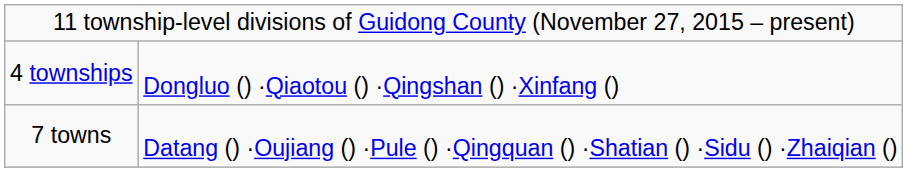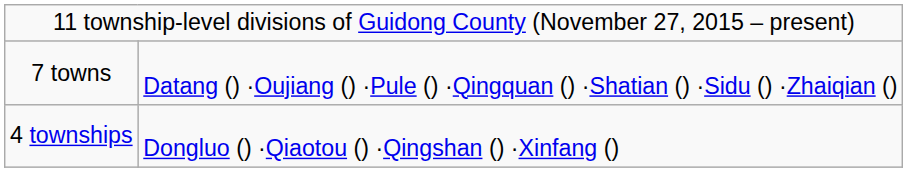rows swapped: (71, 135) <-> (71, 72)
